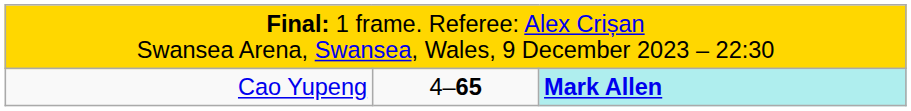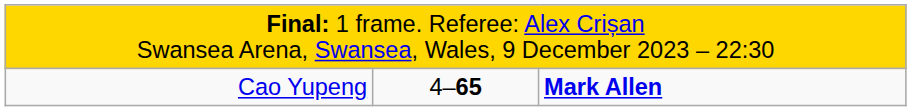(603, 87) paleturquoise background -> (603, 87) no background
